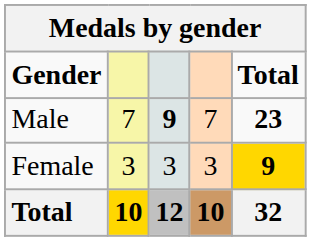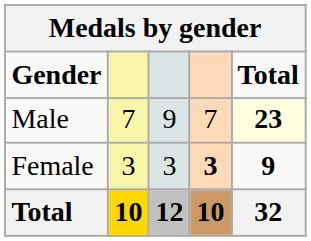(170, 120) bold -> (170, 120) normal
(268, 120) no background -> (268, 120) lightyellow background
(211, 166) normal -> (211, 166) bold
(268, 166) gold background -> (268, 166) no background
